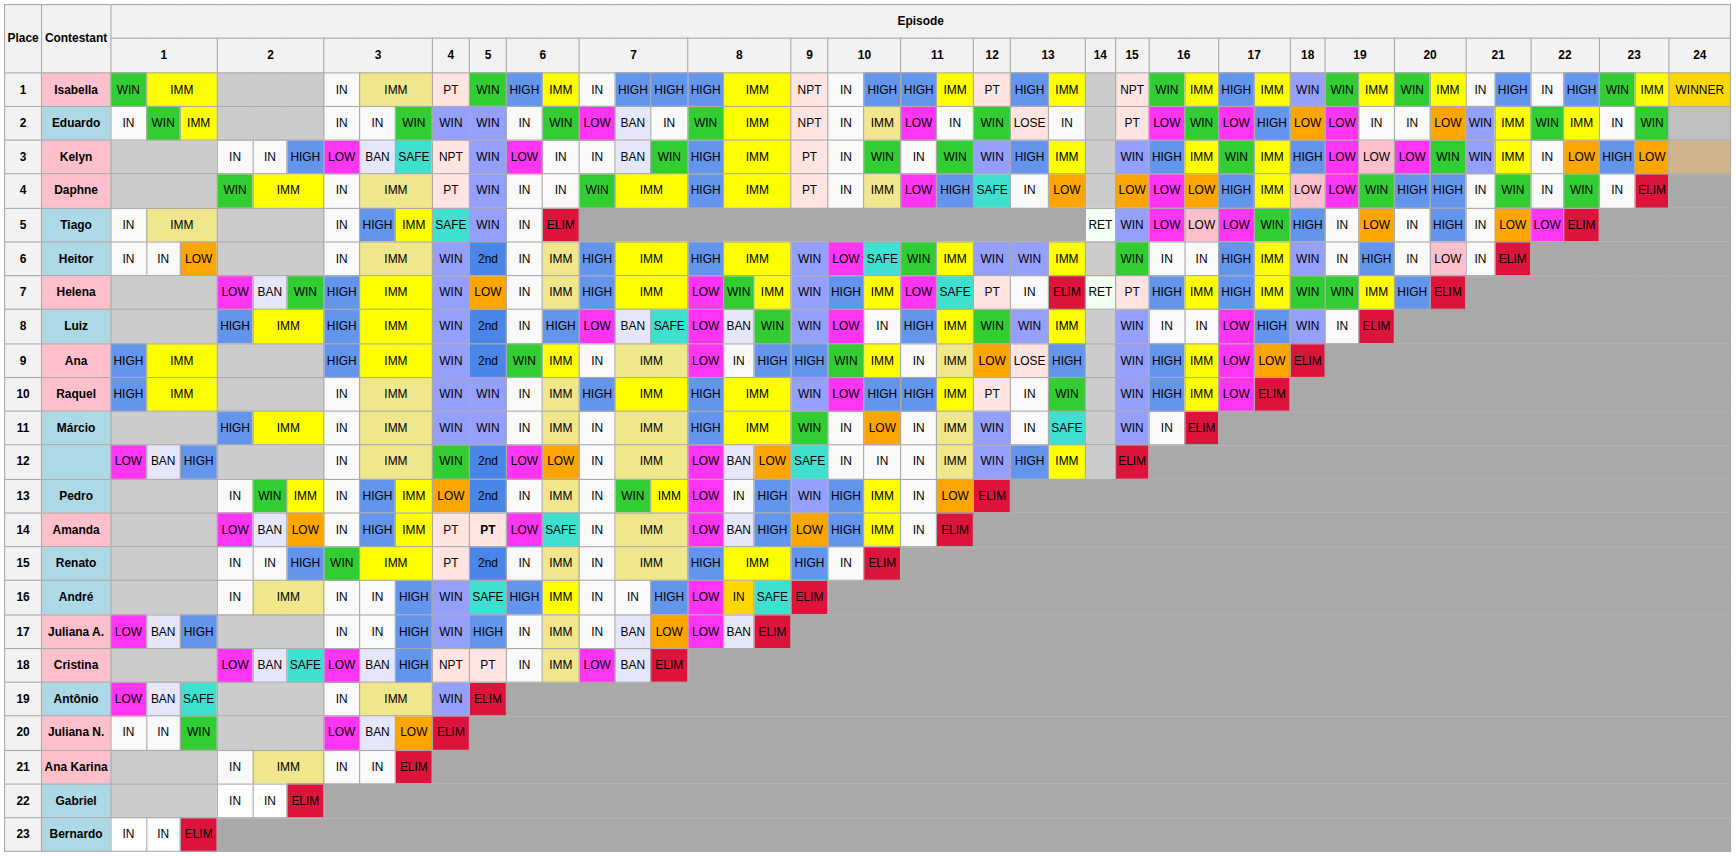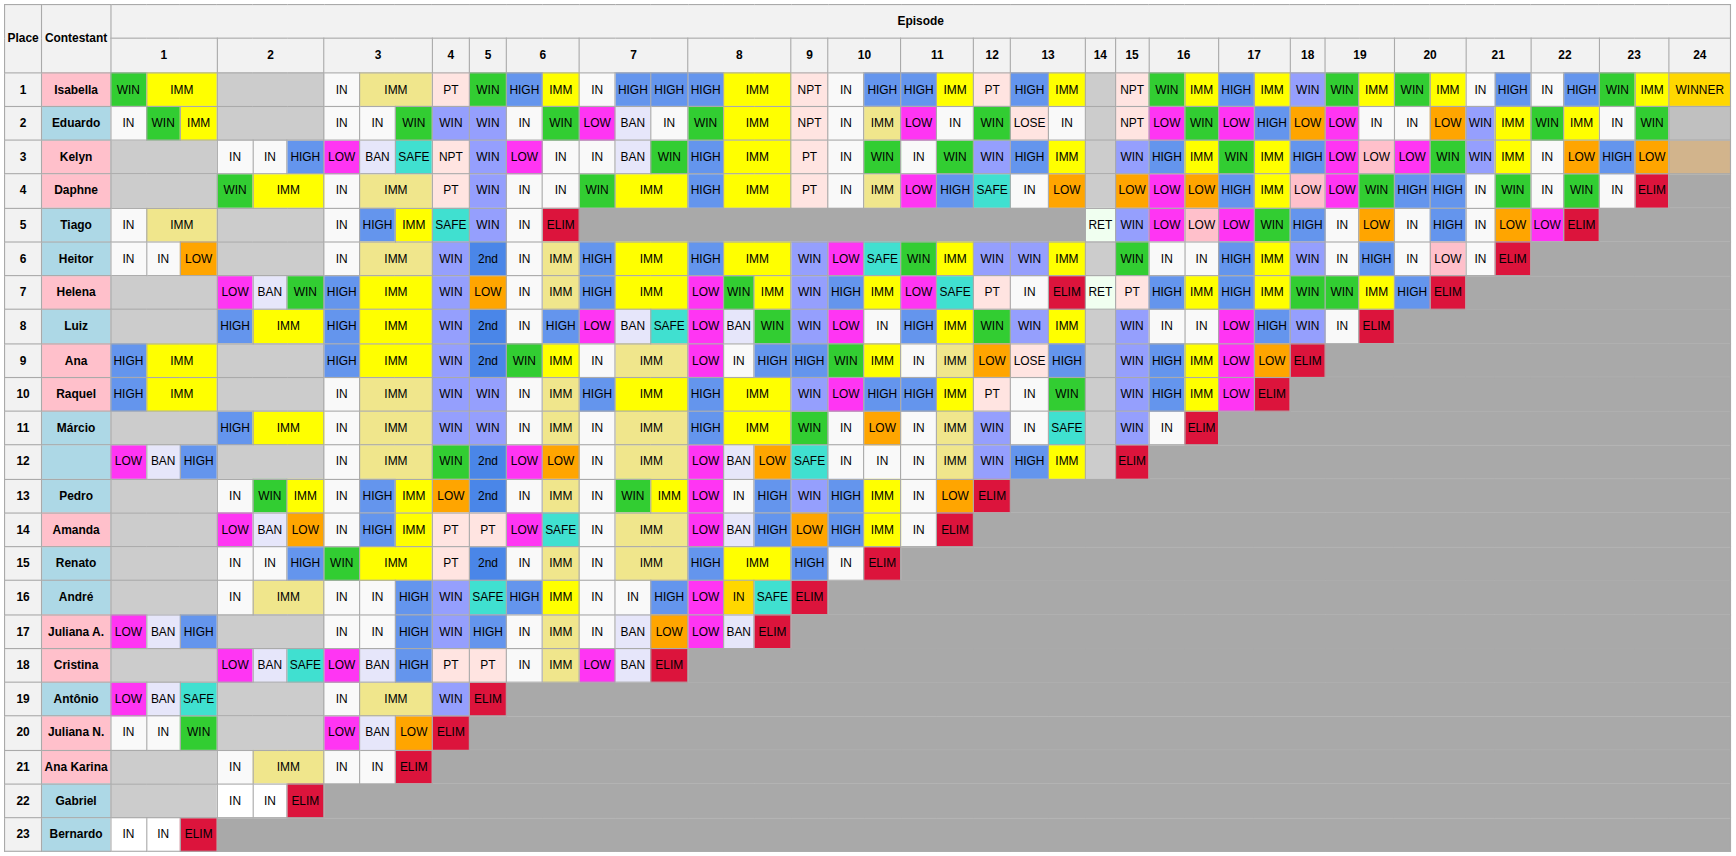(1132, 122) PT -> (1132, 122) NPT
(488, 529) bold -> (488, 529) normal
(451, 664) NPT -> (451, 664) PT
